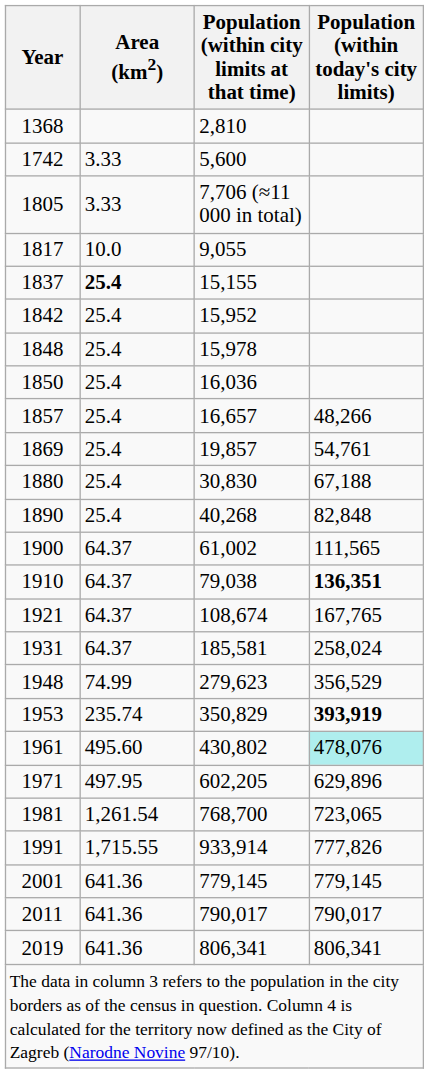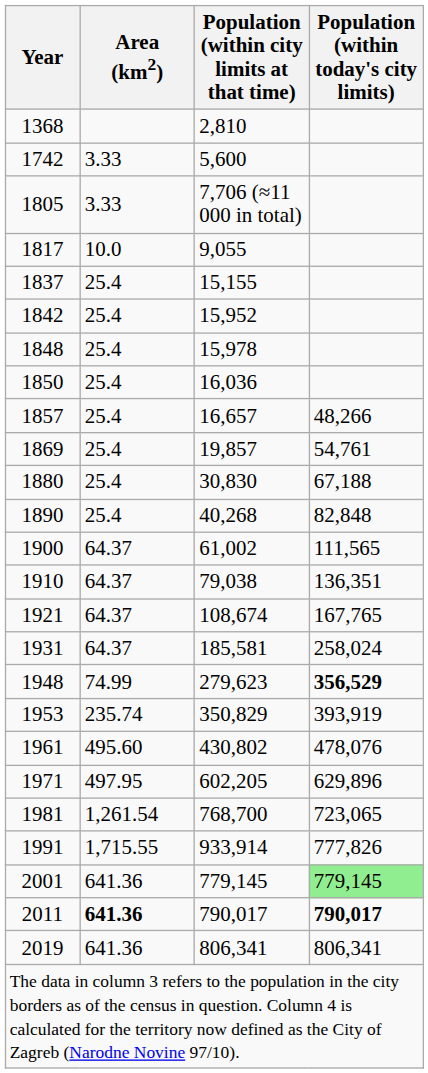(103, 282) bold -> (103, 282) normal
(348, 581) bold -> (348, 581) normal
(348, 681) normal -> (348, 681) bold
(348, 714) bold -> (348, 714) normal
(348, 747) paleturquoise background -> (348, 747) no background
(348, 880) no background -> (348, 880) lightgreen background
(114, 914) normal -> (114, 914) bold
(348, 914) normal -> (348, 914) bold
